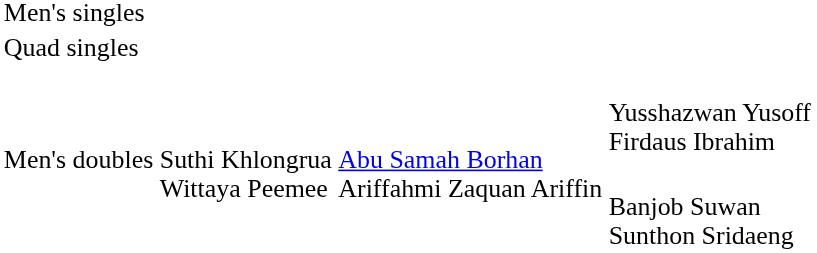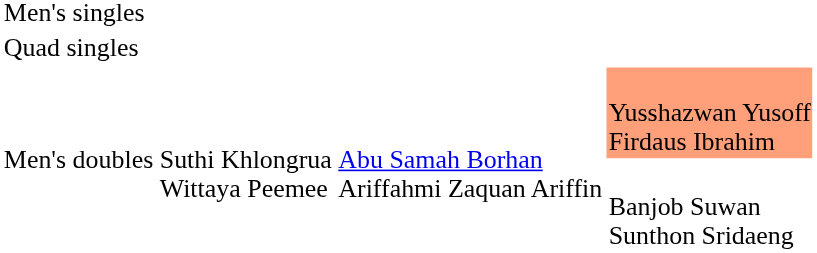(710, 127) no background -> (710, 127) lightsalmon background
